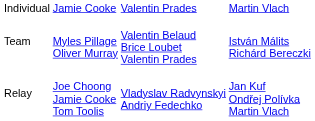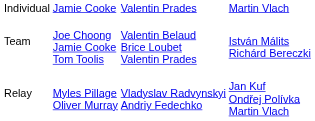(85, 47) Myles Pillage Oliver Murray -> (84, 47) Joe Choong Jamie Cooke Tom Toolis
(84, 99) Joe Choong Jamie Cooke Tom Toolis -> (85, 99) Myles Pillage Oliver Murray
